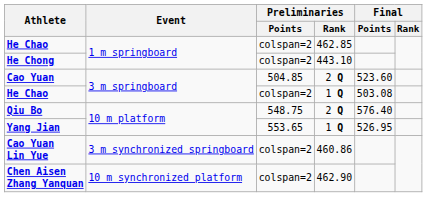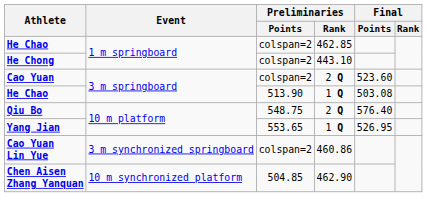(285, 77) 504.85 -> (285, 77) colspan=2
(285, 94) colspan=2 -> (285, 94) 513.90
(285, 178) colspan=2 -> (285, 178) 504.85
